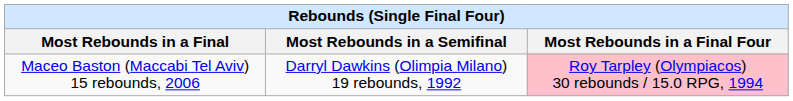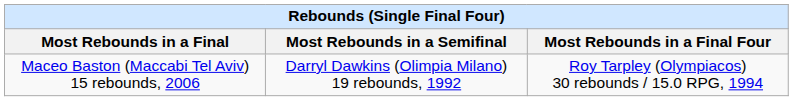(658, 74) pink background -> (658, 74) no background
